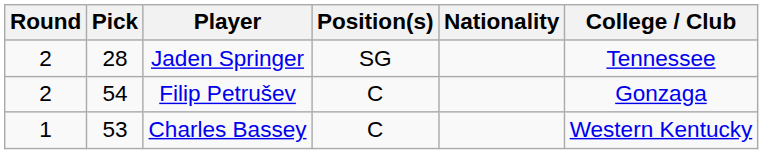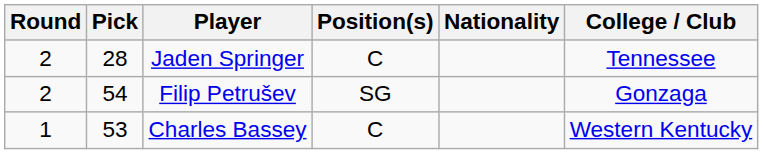(375, 58) SG -> (375, 58) C
(375, 93) C -> (375, 93) SG
